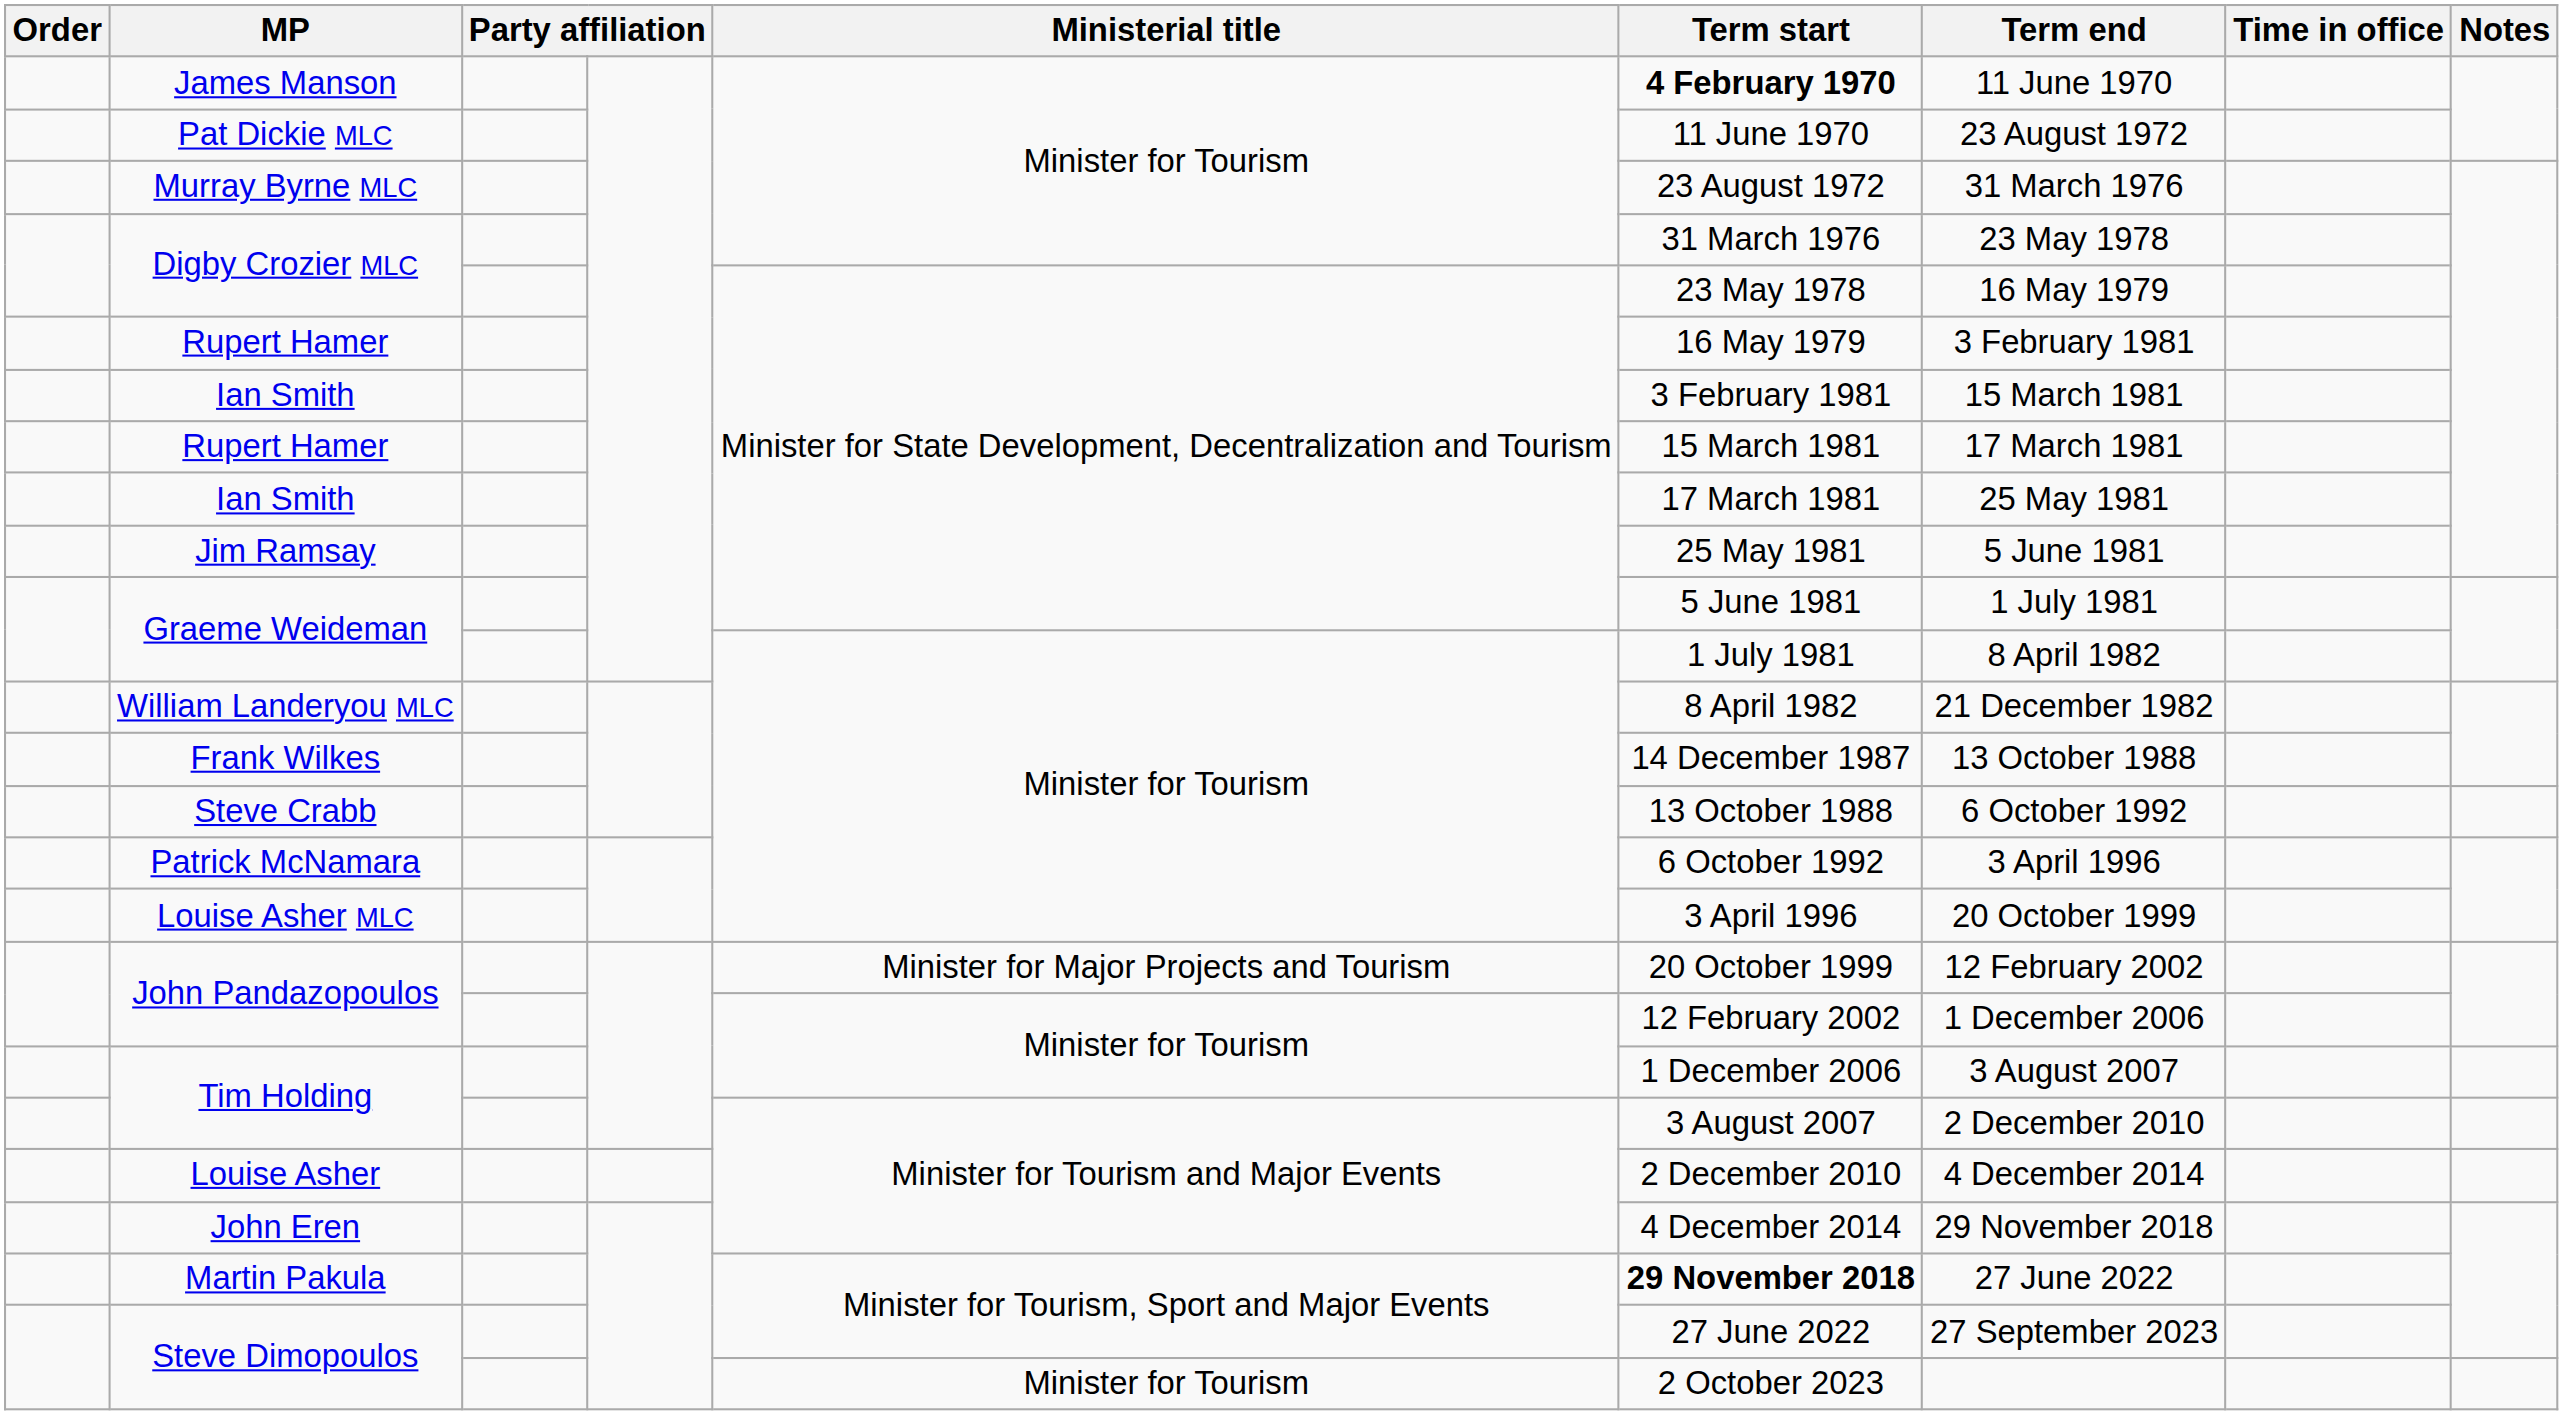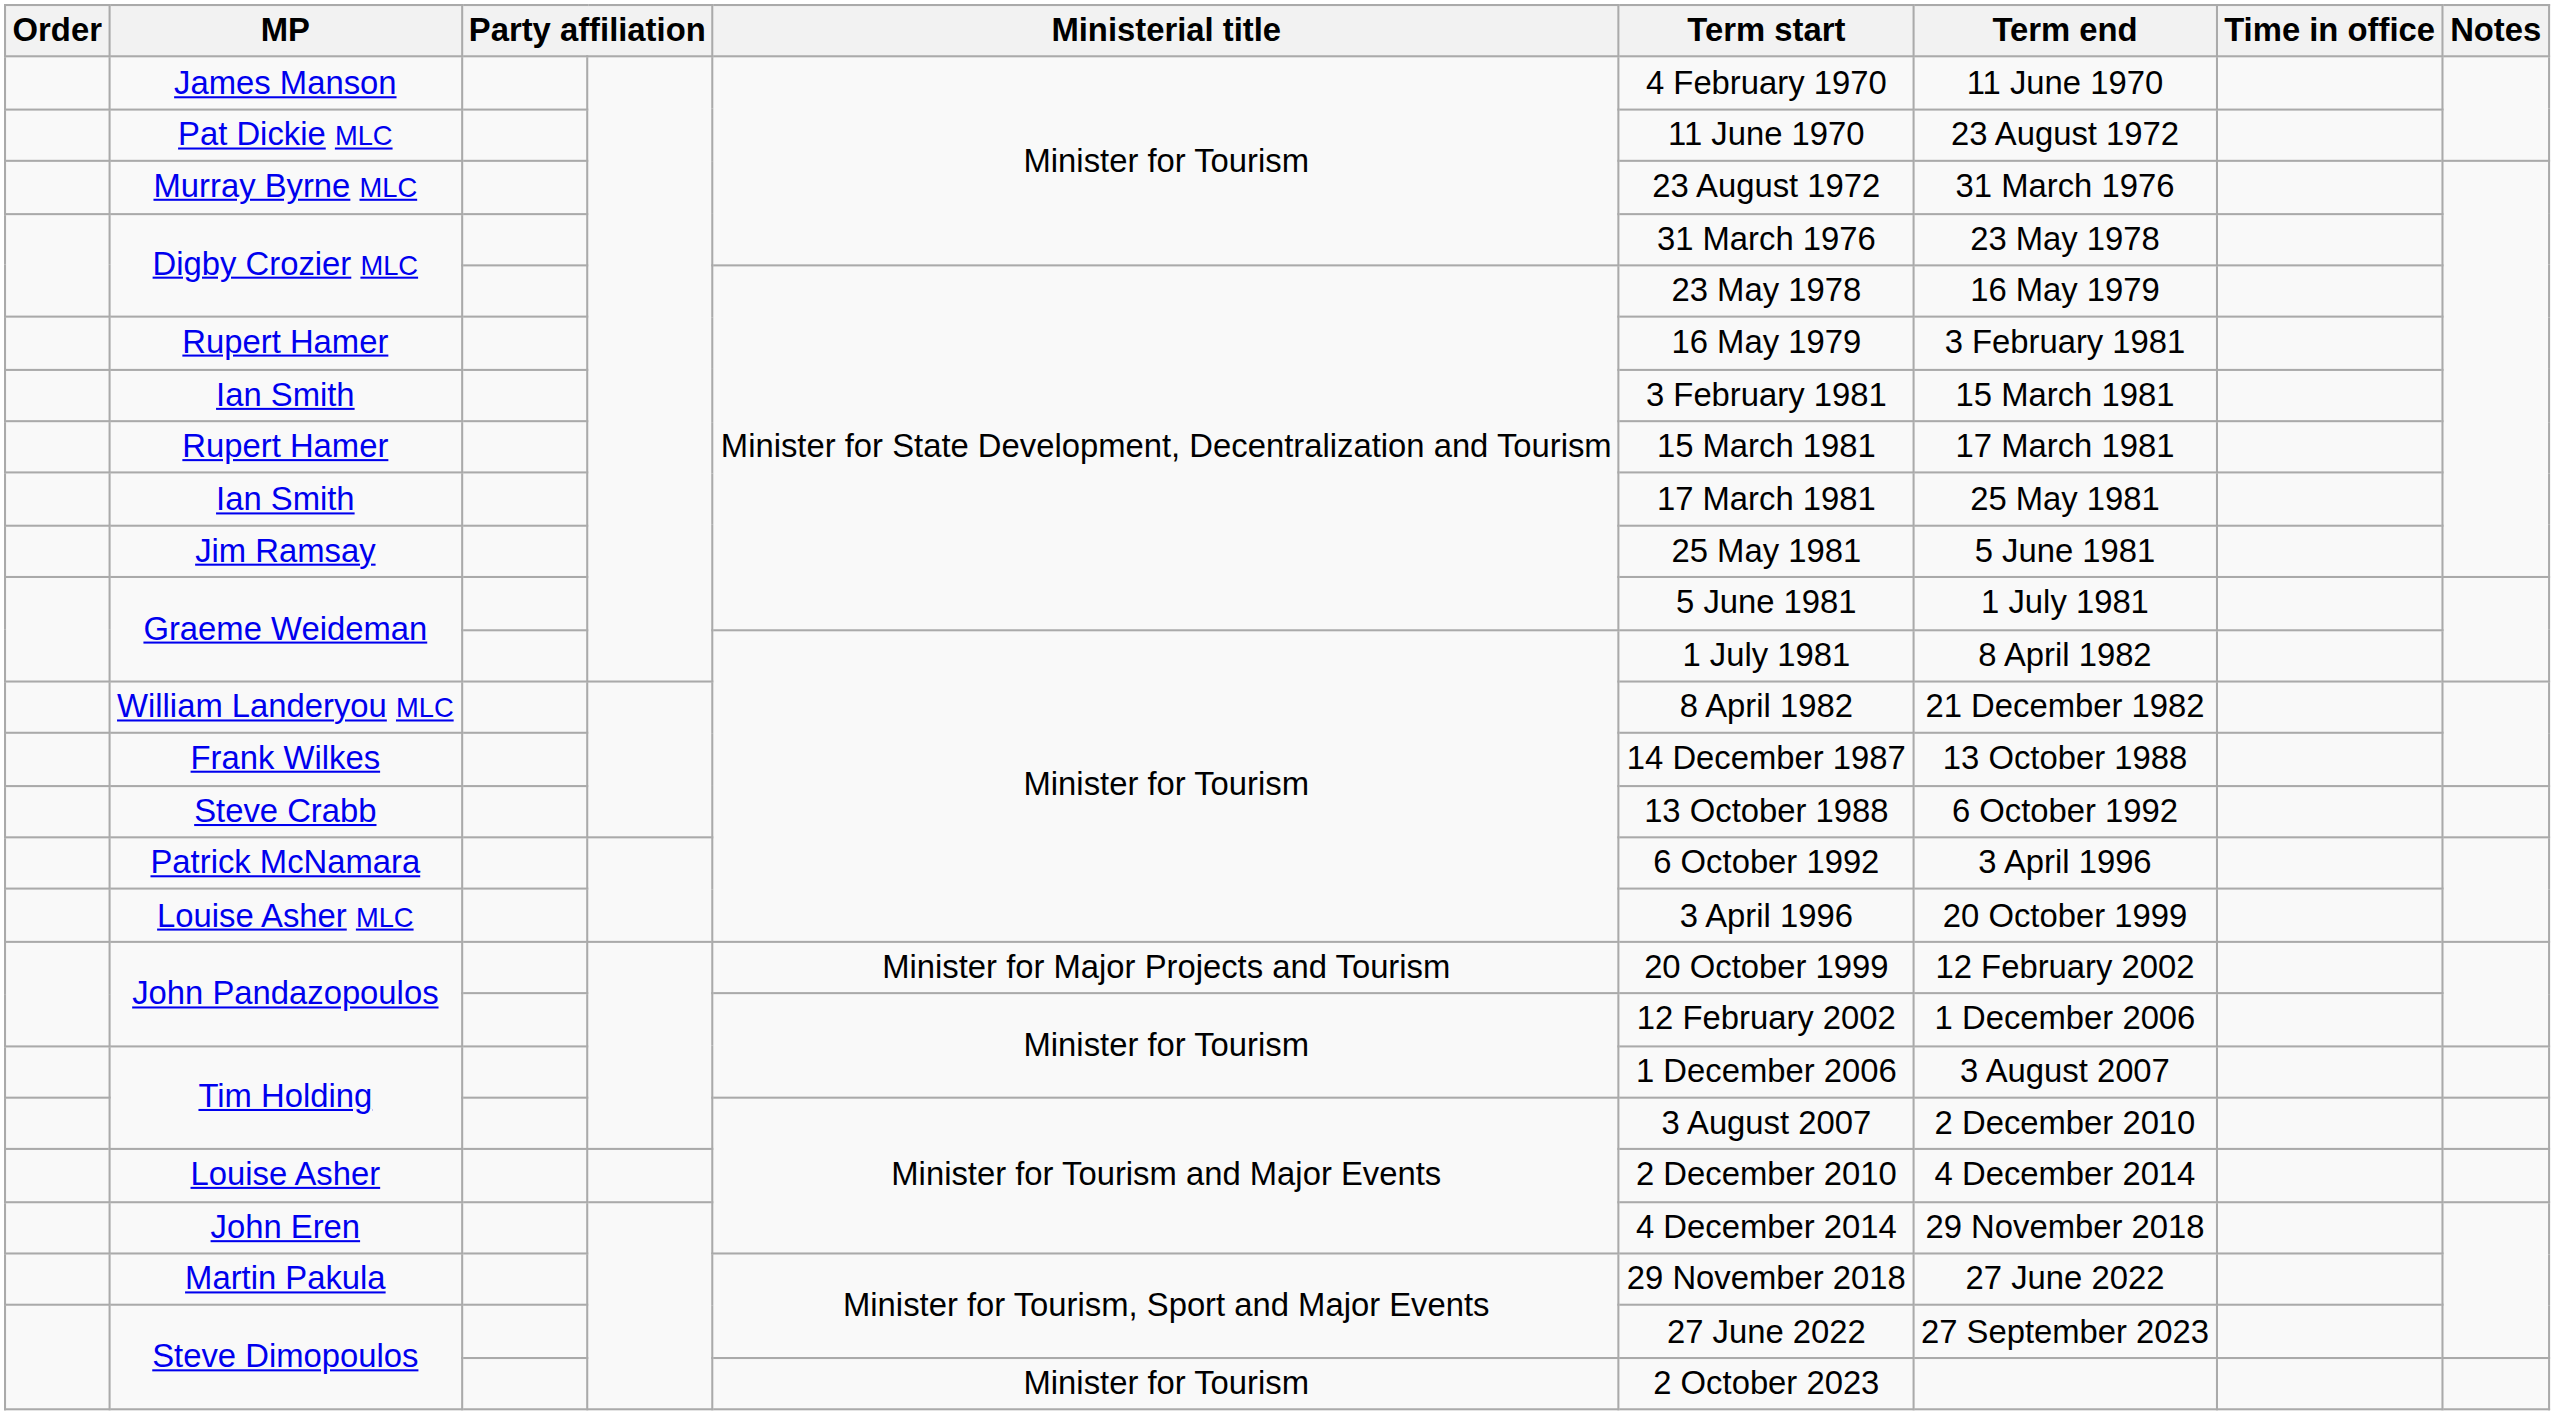(1771, 82) bold -> (1766, 82) normal
(1771, 1278) bold -> (1766, 1278) normal
